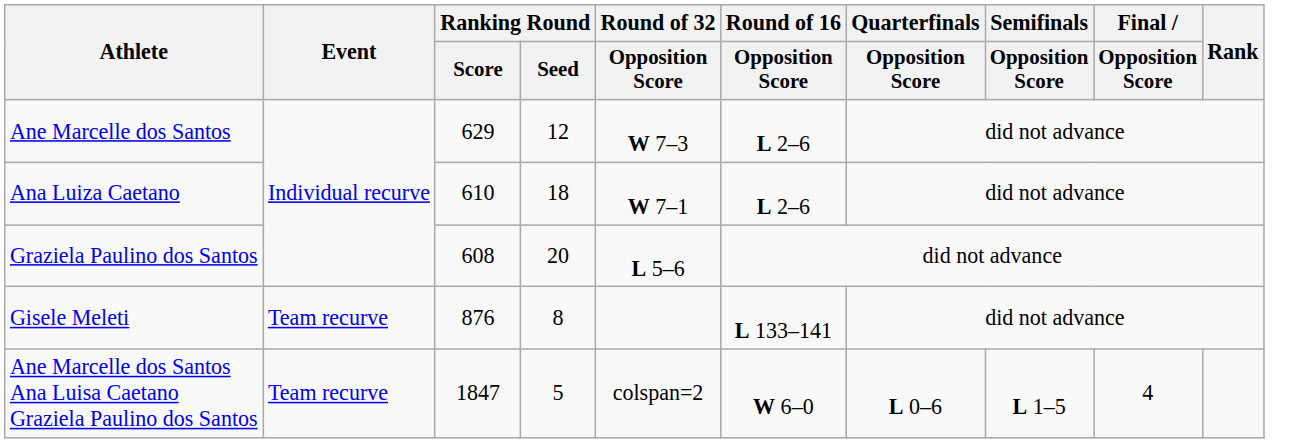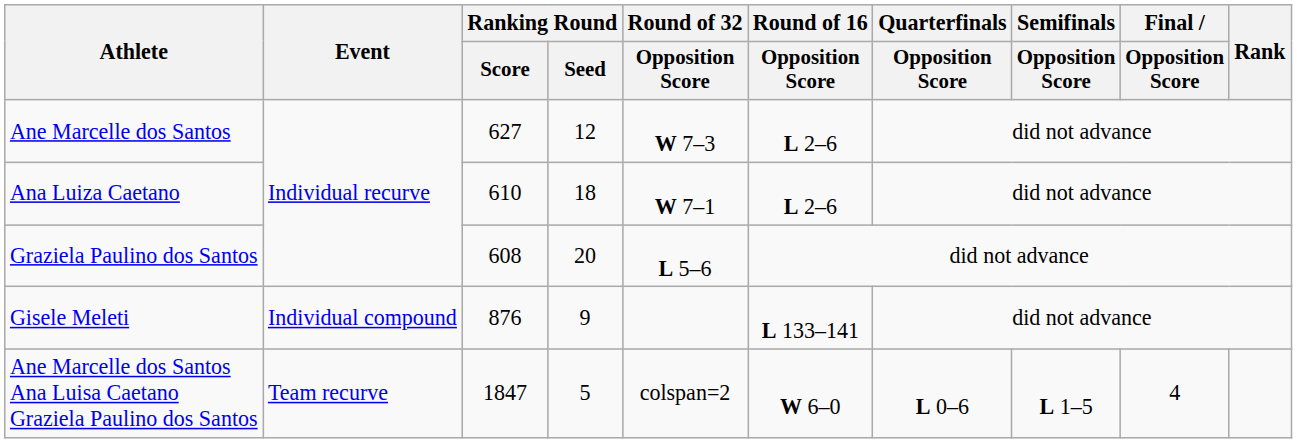(478, 131) 629 -> (505, 131) 627
(328, 318) Team recurve -> (362, 318) Individual compound
(558, 318) 8 -> (585, 318) 9
